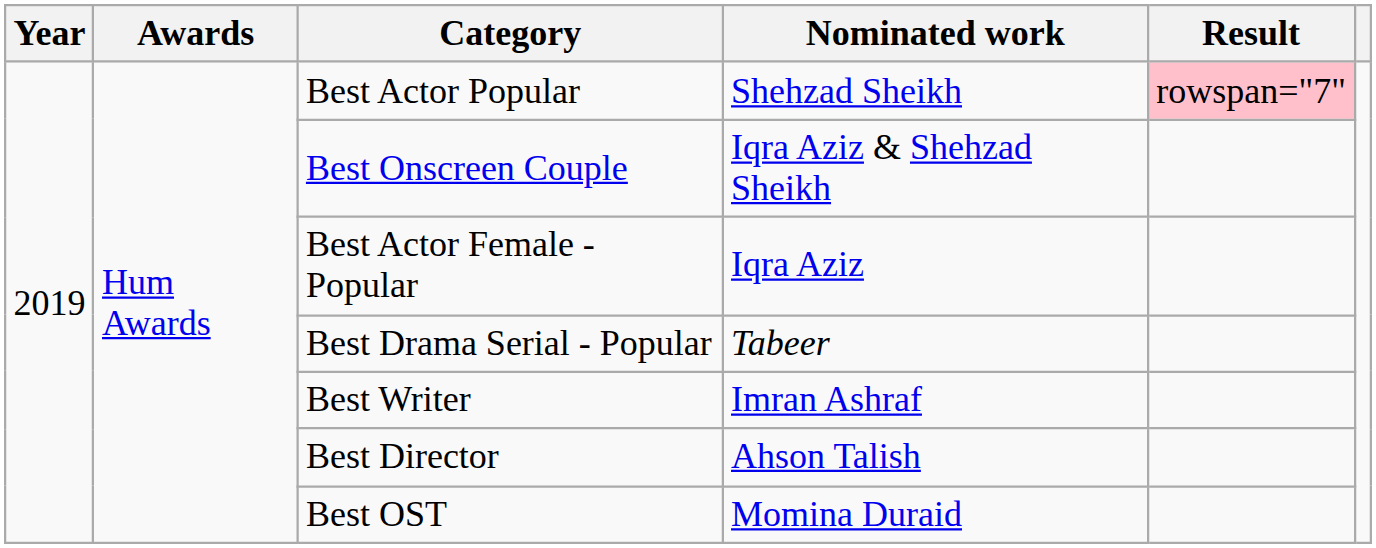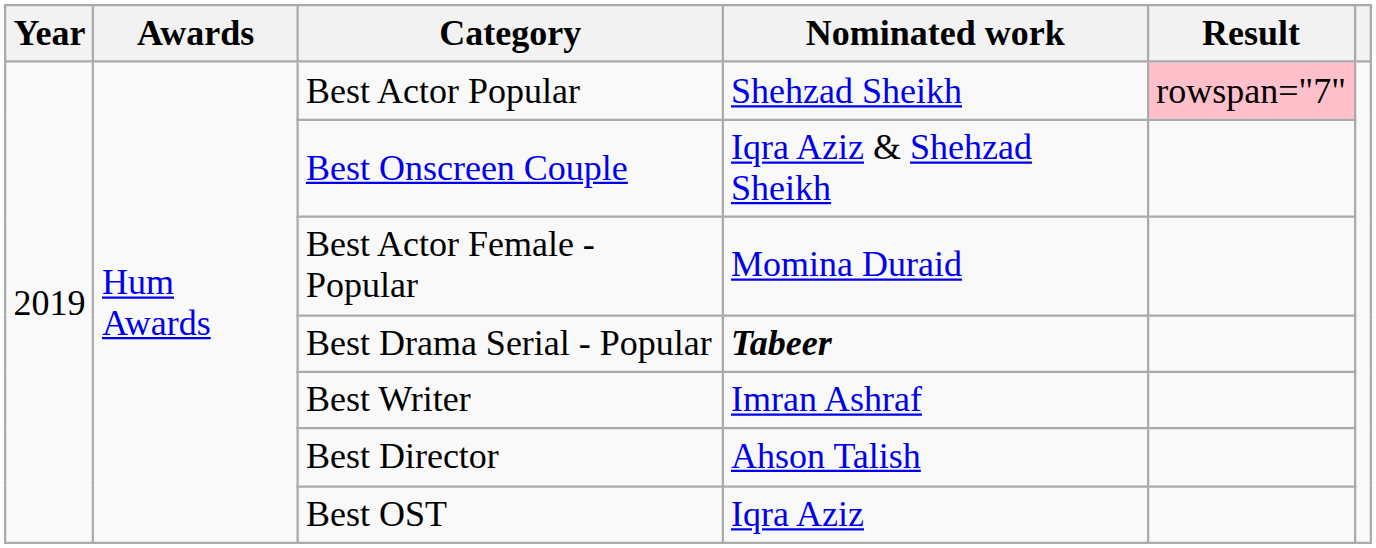(797, 265) Iqra Aziz -> (847, 265) Momina Duraid
(780, 342) normal -> (781, 342) bold
(847, 513) Momina Duraid -> (797, 513) Iqra Aziz
